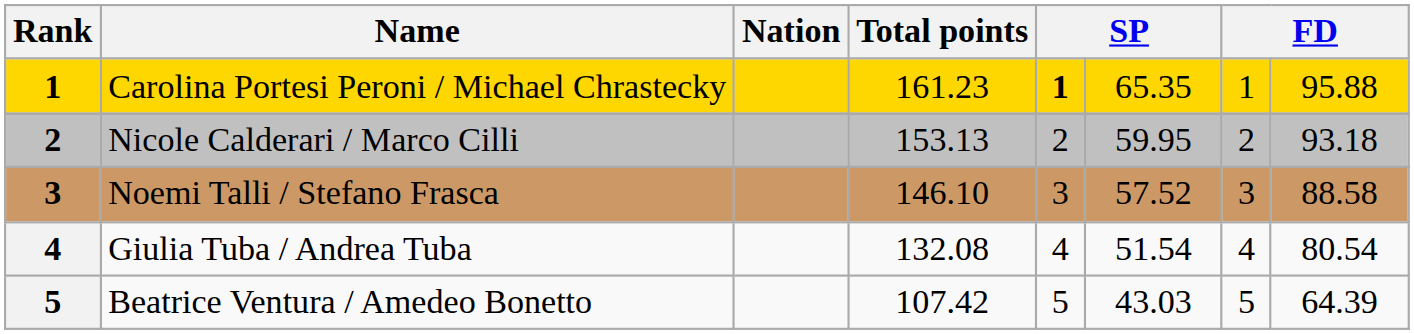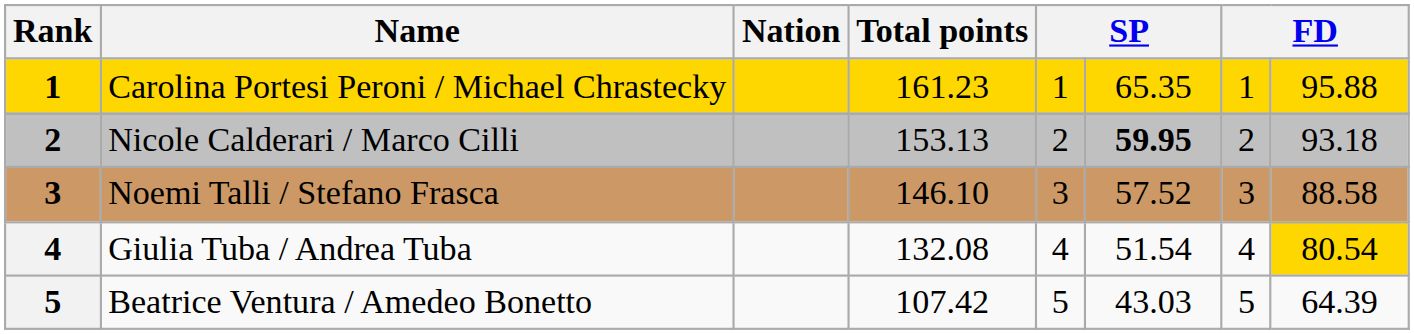(1060, 85) bold -> (1060, 85) normal
(1153, 139) normal -> (1153, 139) bold
(1340, 247) no background -> (1340, 247) gold background
